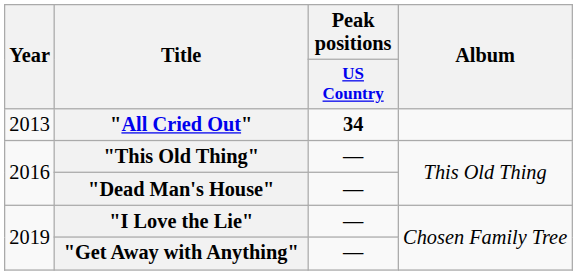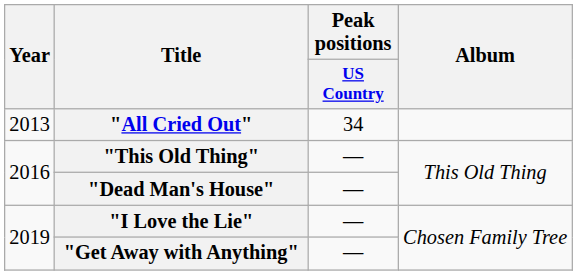(353, 124) bold -> (353, 124) normal
